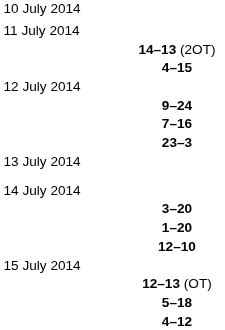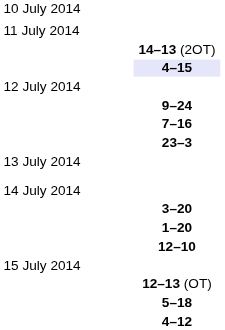(177, 68) no background -> (177, 68) lavender background
